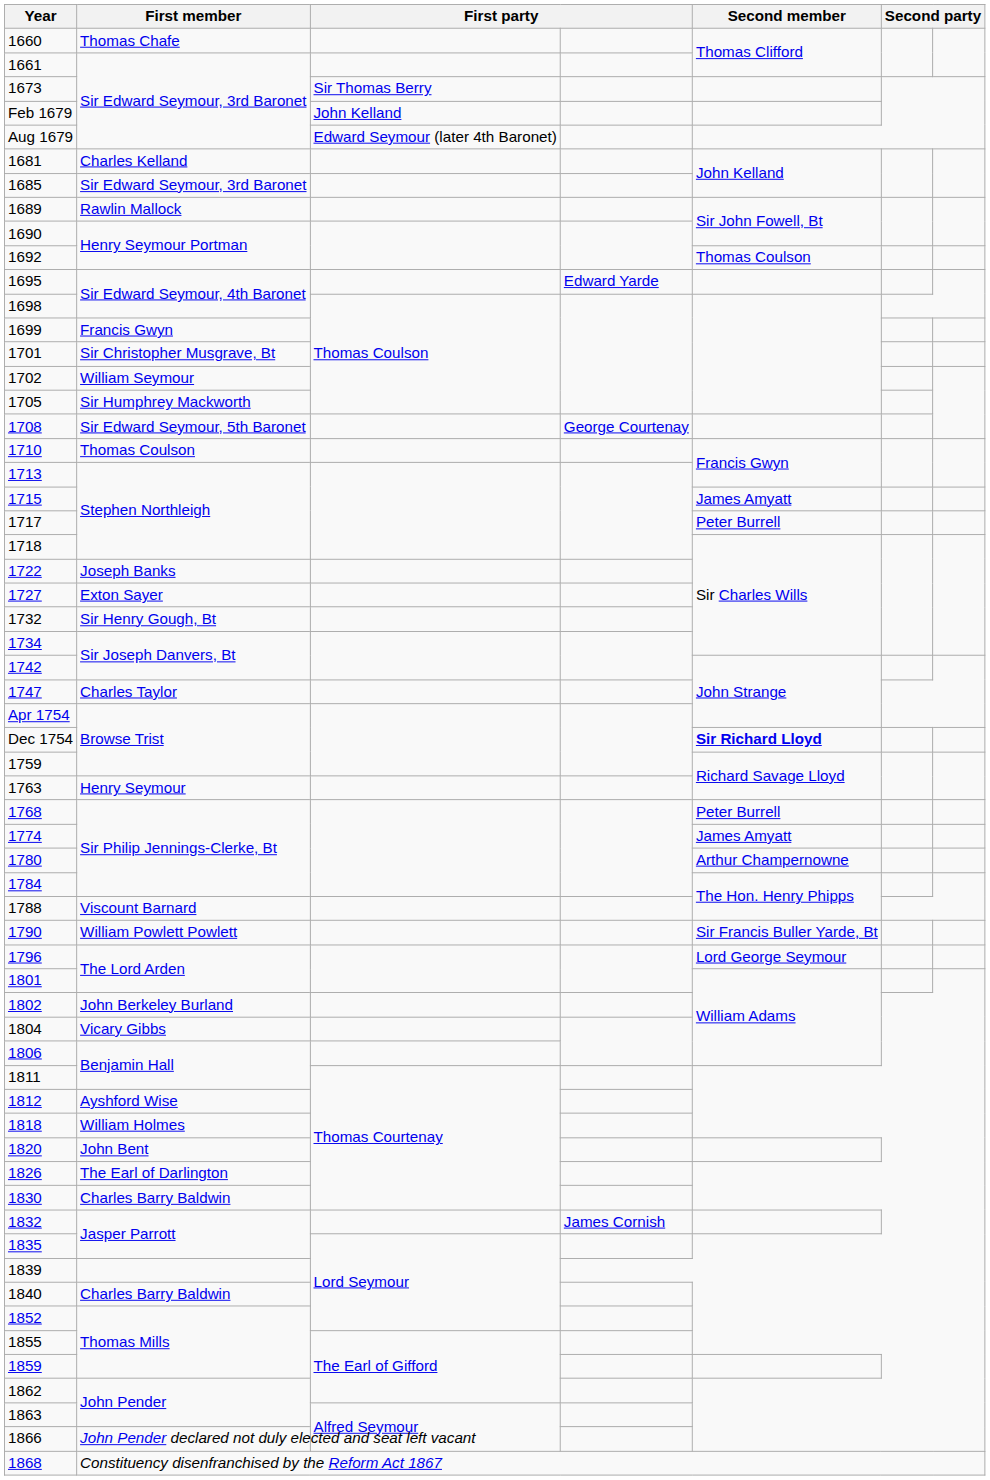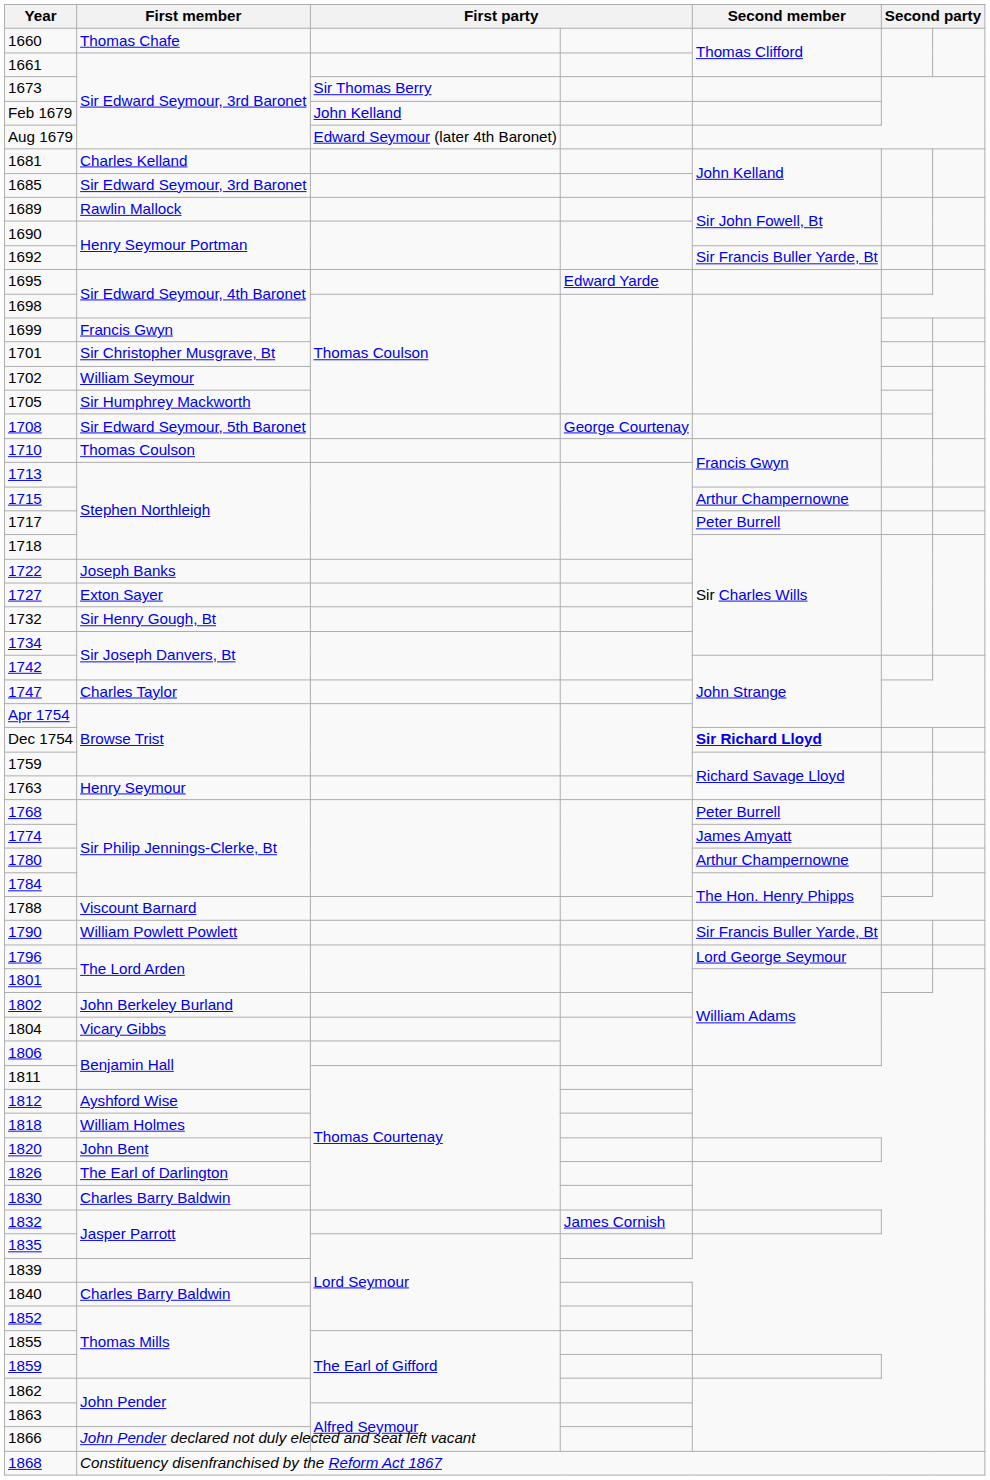(753, 257) Thomas Coulson -> (787, 257) Sir Francis Buller Yarde, Bt
(744, 498) James Amyatt -> (772, 498) Arthur Champernowne
